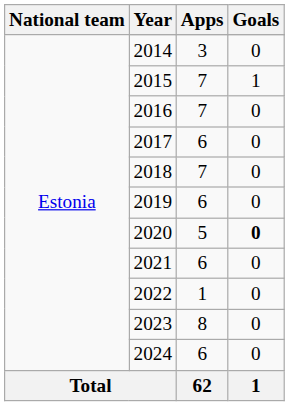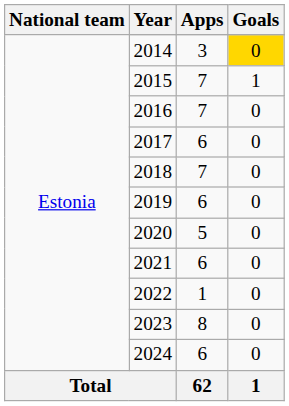(256, 50) no background -> (256, 50) gold background
(256, 232) bold -> (256, 232) normal
